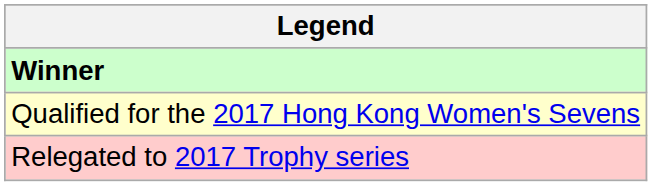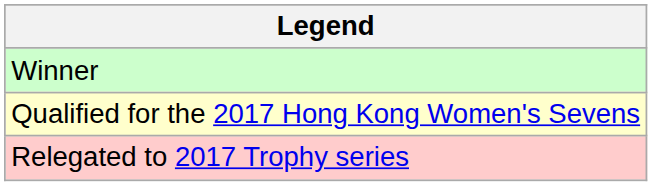(58, 69) bold -> (55, 69) normal
